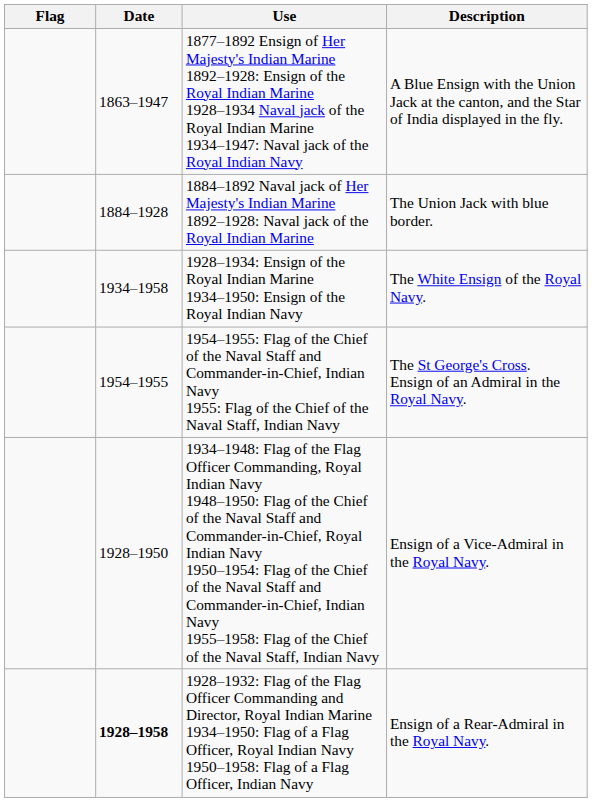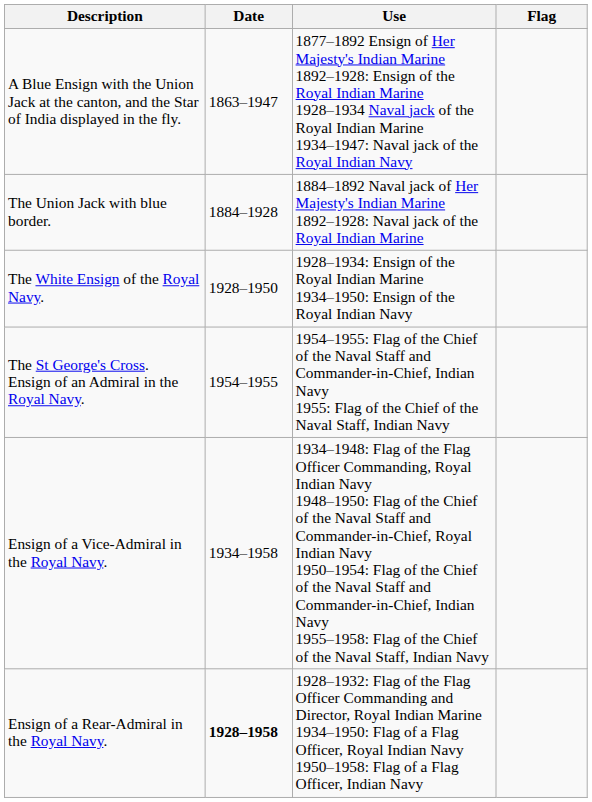columns swapped: (50, 16) <-> (487, 16)
(134, 288) 1934–1958 -> (243, 288) 1928–1950
(134, 553) 1928–1950 -> (243, 553) 1934–1958
